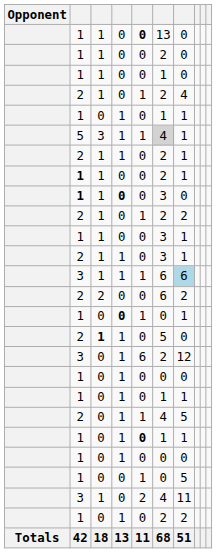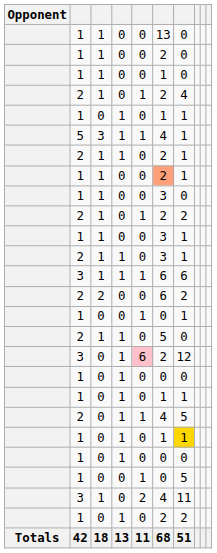(142, 35) bold -> (142, 35) normal
(163, 135) lightgrey background -> (163, 135) no background
(80, 176) bold -> (80, 176) normal
(163, 176) no background -> (163, 176) lightsalmon background
(80, 196) bold -> (80, 196) normal
(122, 196) bold -> (122, 196) normal
(184, 276) lightblue background -> (184, 276) no background
(122, 316) bold -> (122, 316) normal
(101, 337) bold -> (101, 337) normal
(142, 357) no background -> (142, 357) pink background
(142, 437) bold -> (142, 437) normal
(184, 437) no background -> (184, 437) gold background
